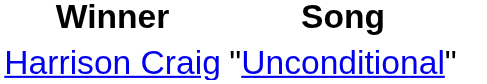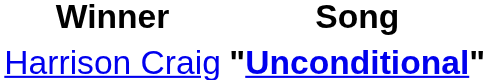(343, 62) normal -> (357, 62) bold
